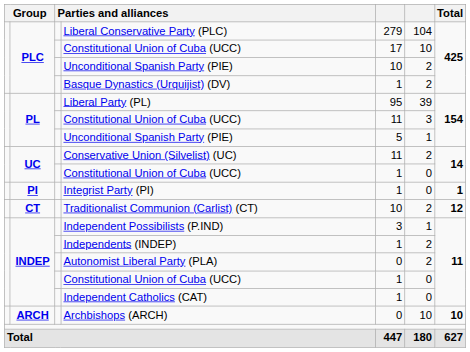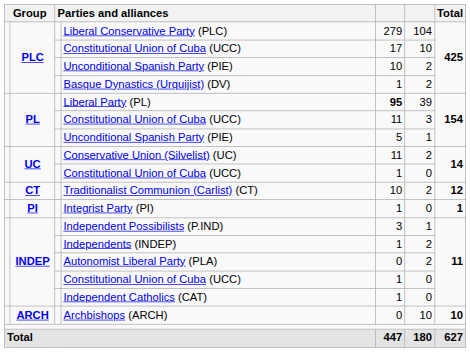(396, 102) normal -> (396, 102) bold
rows swapped: (33, 208) <-> (33, 191)
